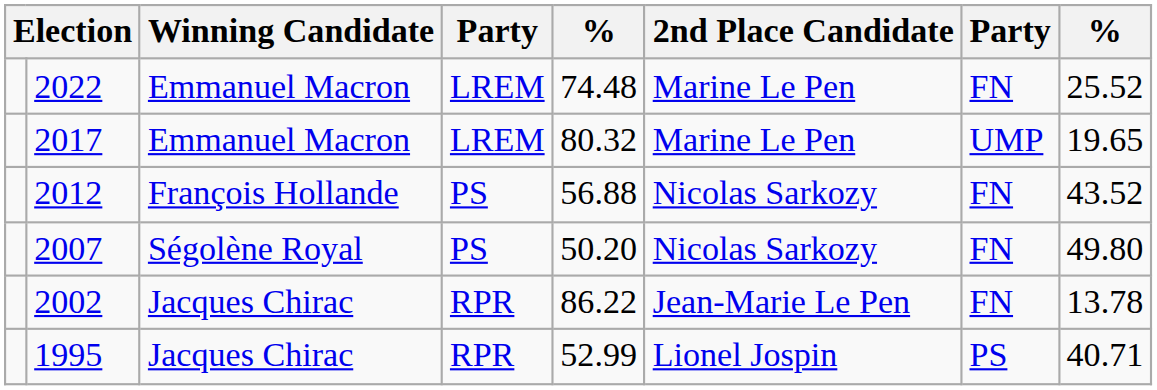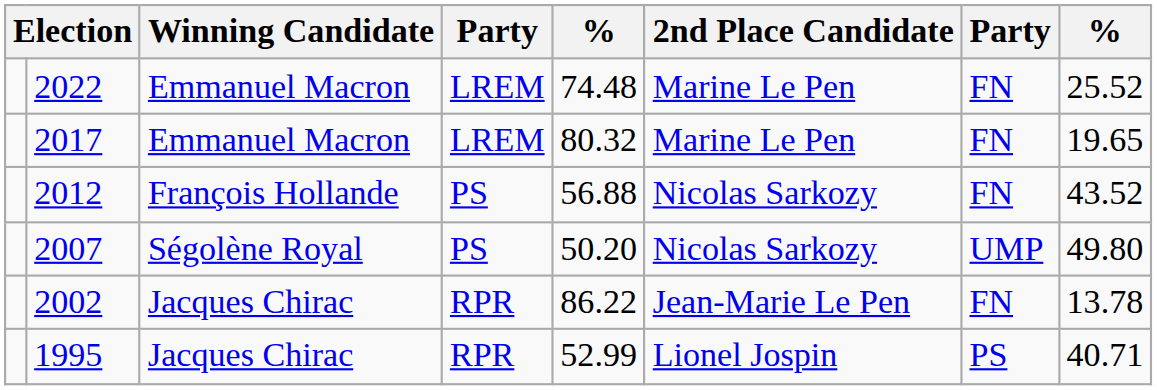(1006, 139) UMP -> (991, 139) FN
(991, 247) FN -> (1006, 247) UMP
